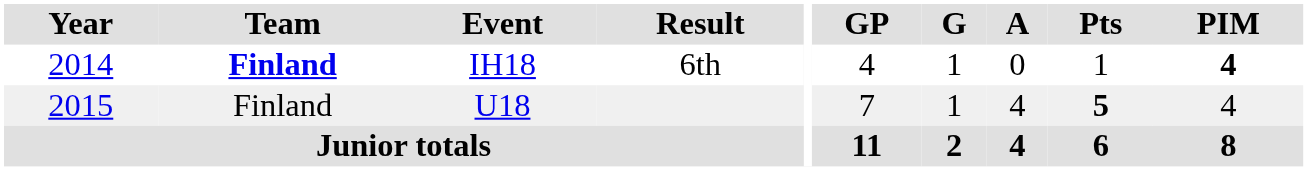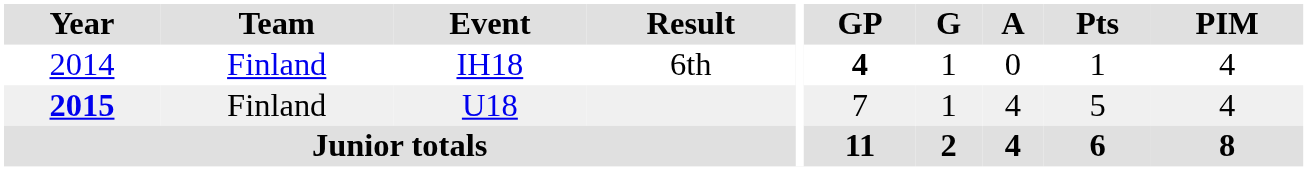(283, 64) bold -> (277, 64) normal
(867, 64) normal -> (860, 64) bold
(1228, 64) bold -> (1227, 64) normal
(81, 104) normal -> (82, 104) bold
(1101, 104) bold -> (1098, 104) normal
